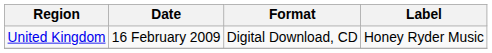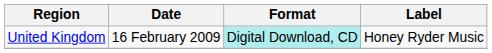(292, 37) no background -> (292, 37) paleturquoise background
